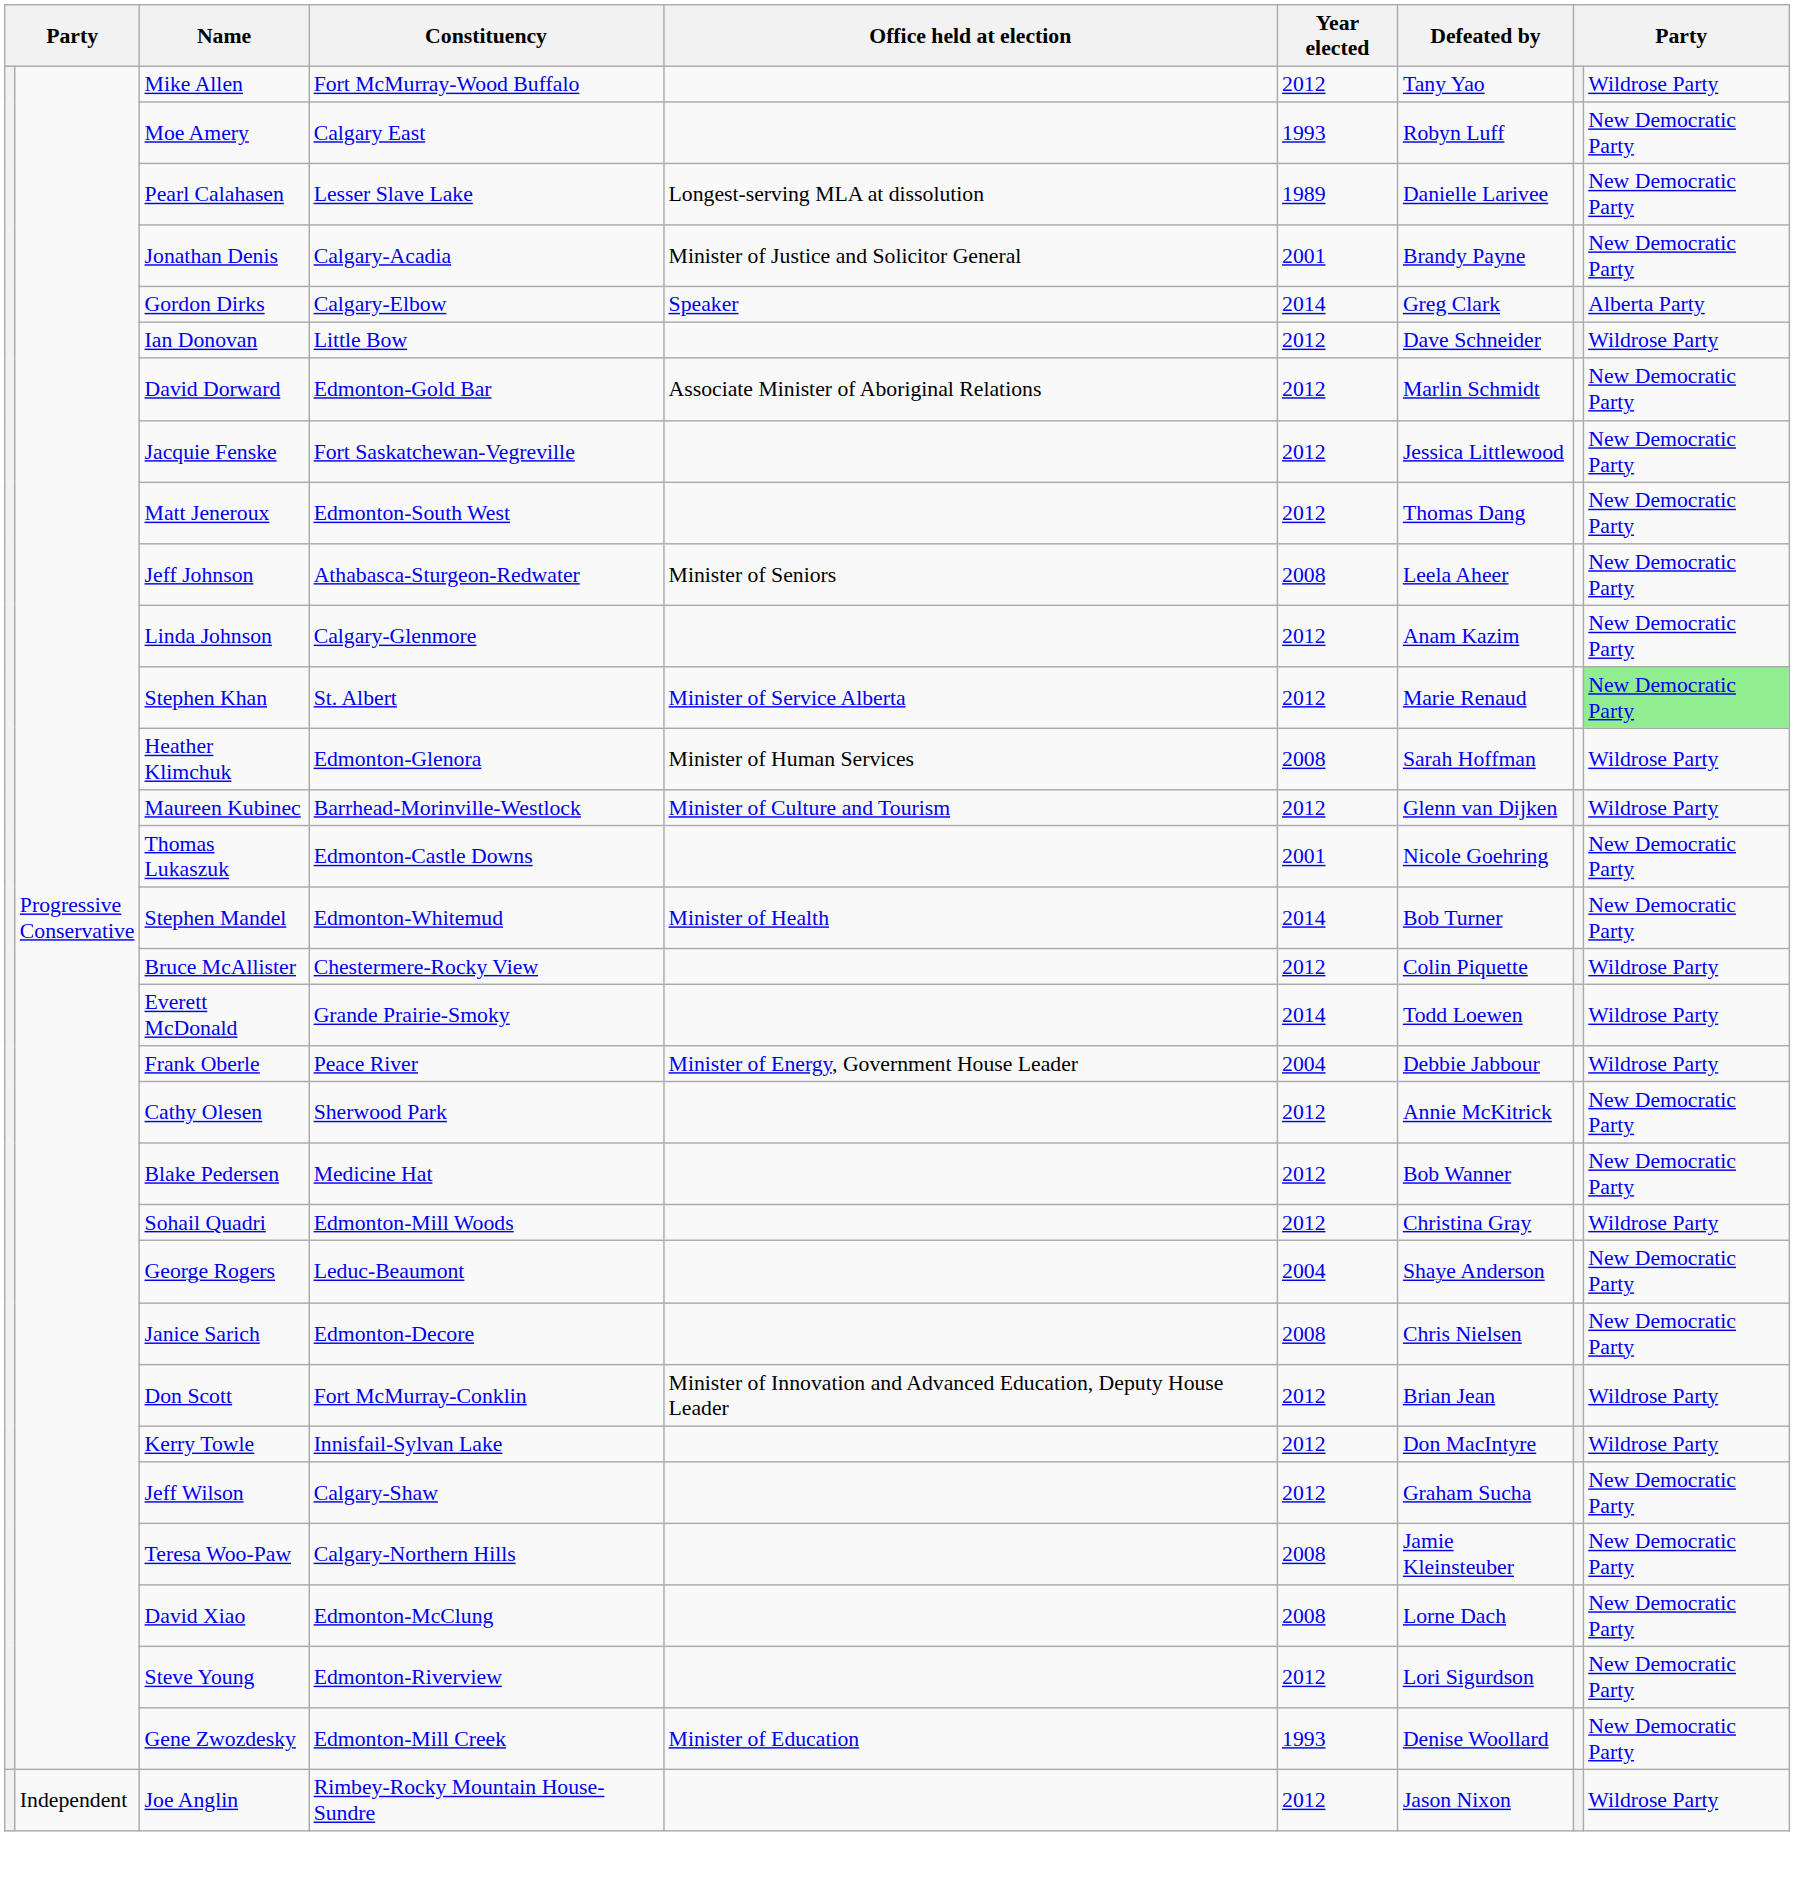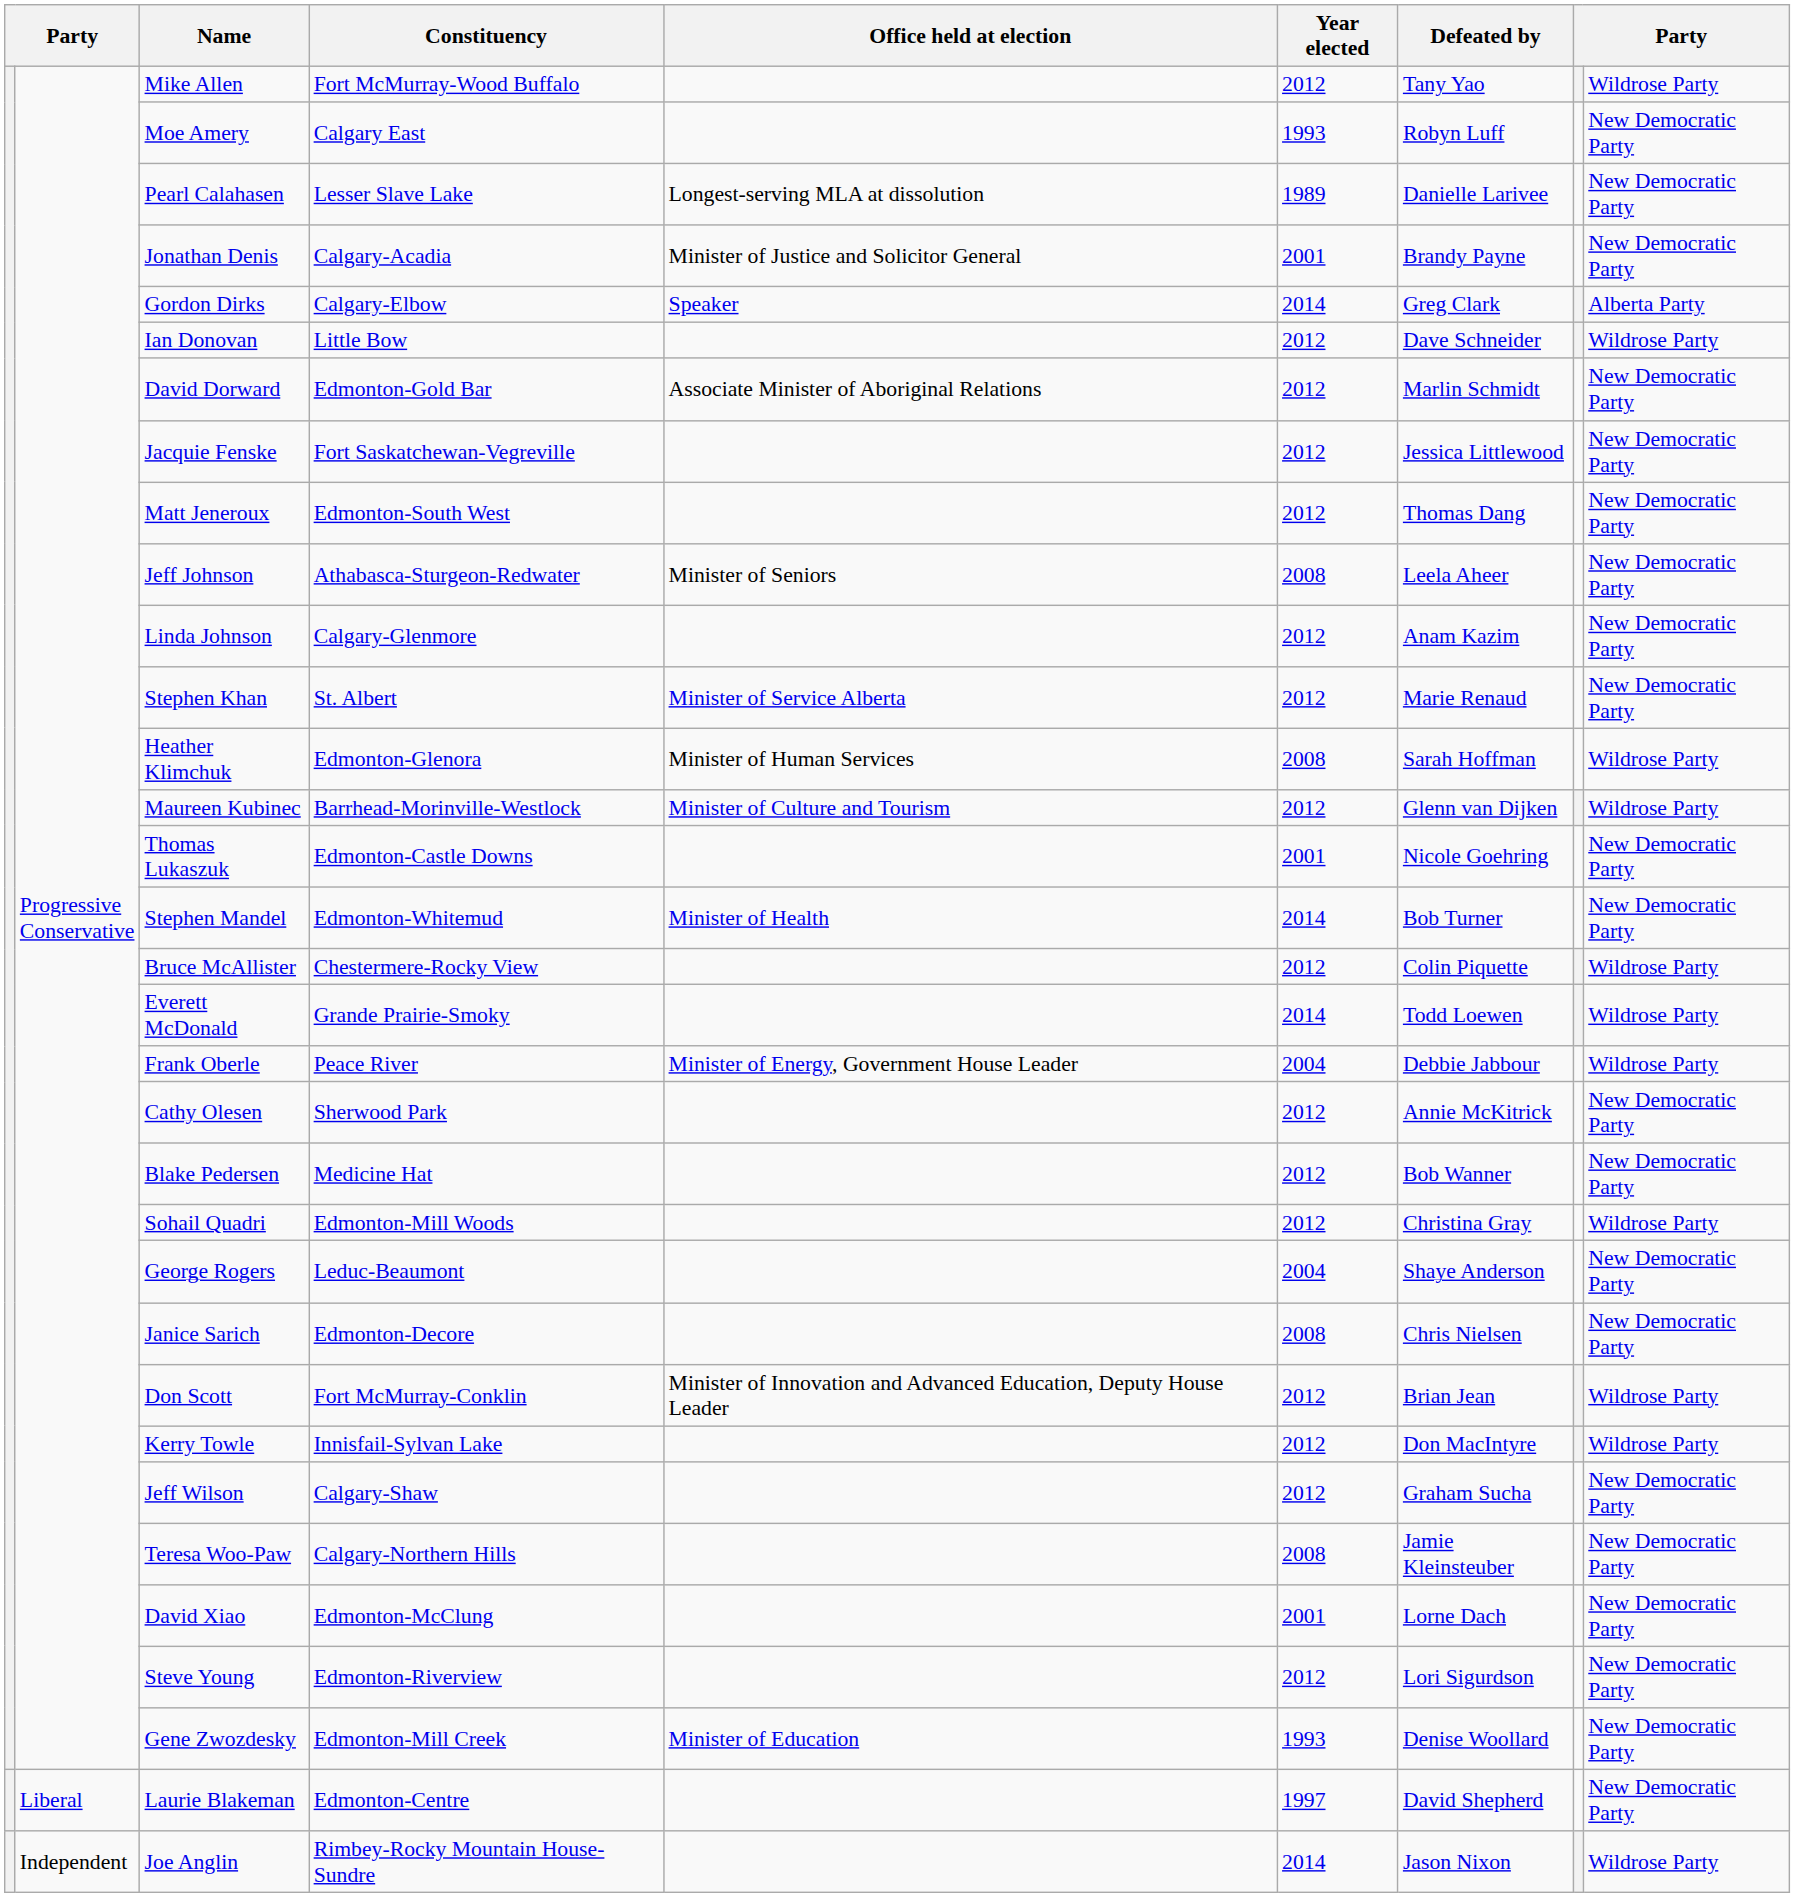(1662, 697) lightgreen background -> (1662, 697) no background
(1304, 1615) 2008 -> (1304, 1615) 2001
+ row: (220, 1800)
(1304, 1800) 2012 -> (1304, 1861) 2014
